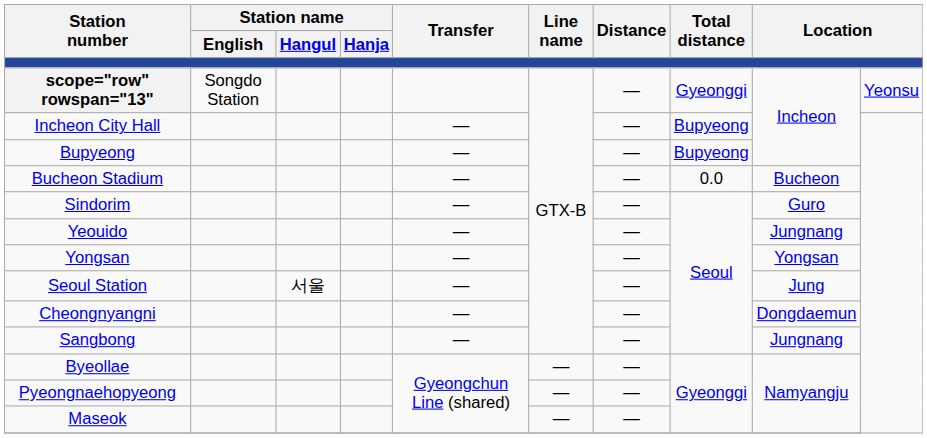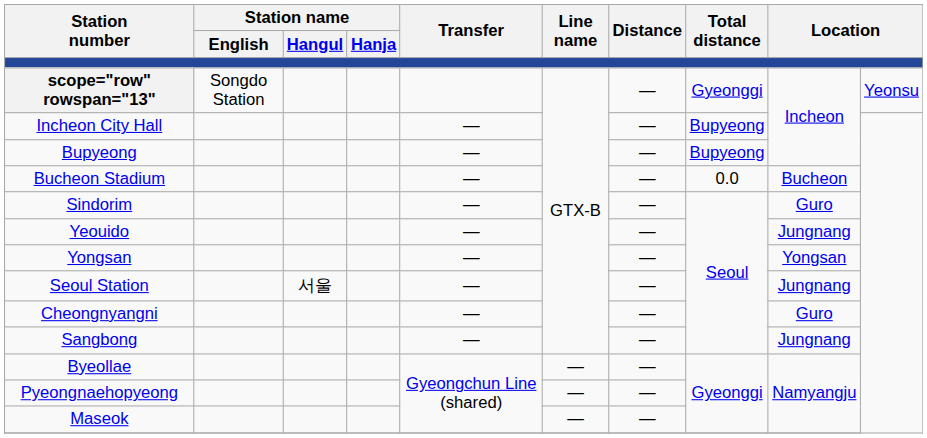(806, 285) Jung -> (814, 285) Jungnang
(806, 313) Dongdaemun -> (814, 313) Guro
